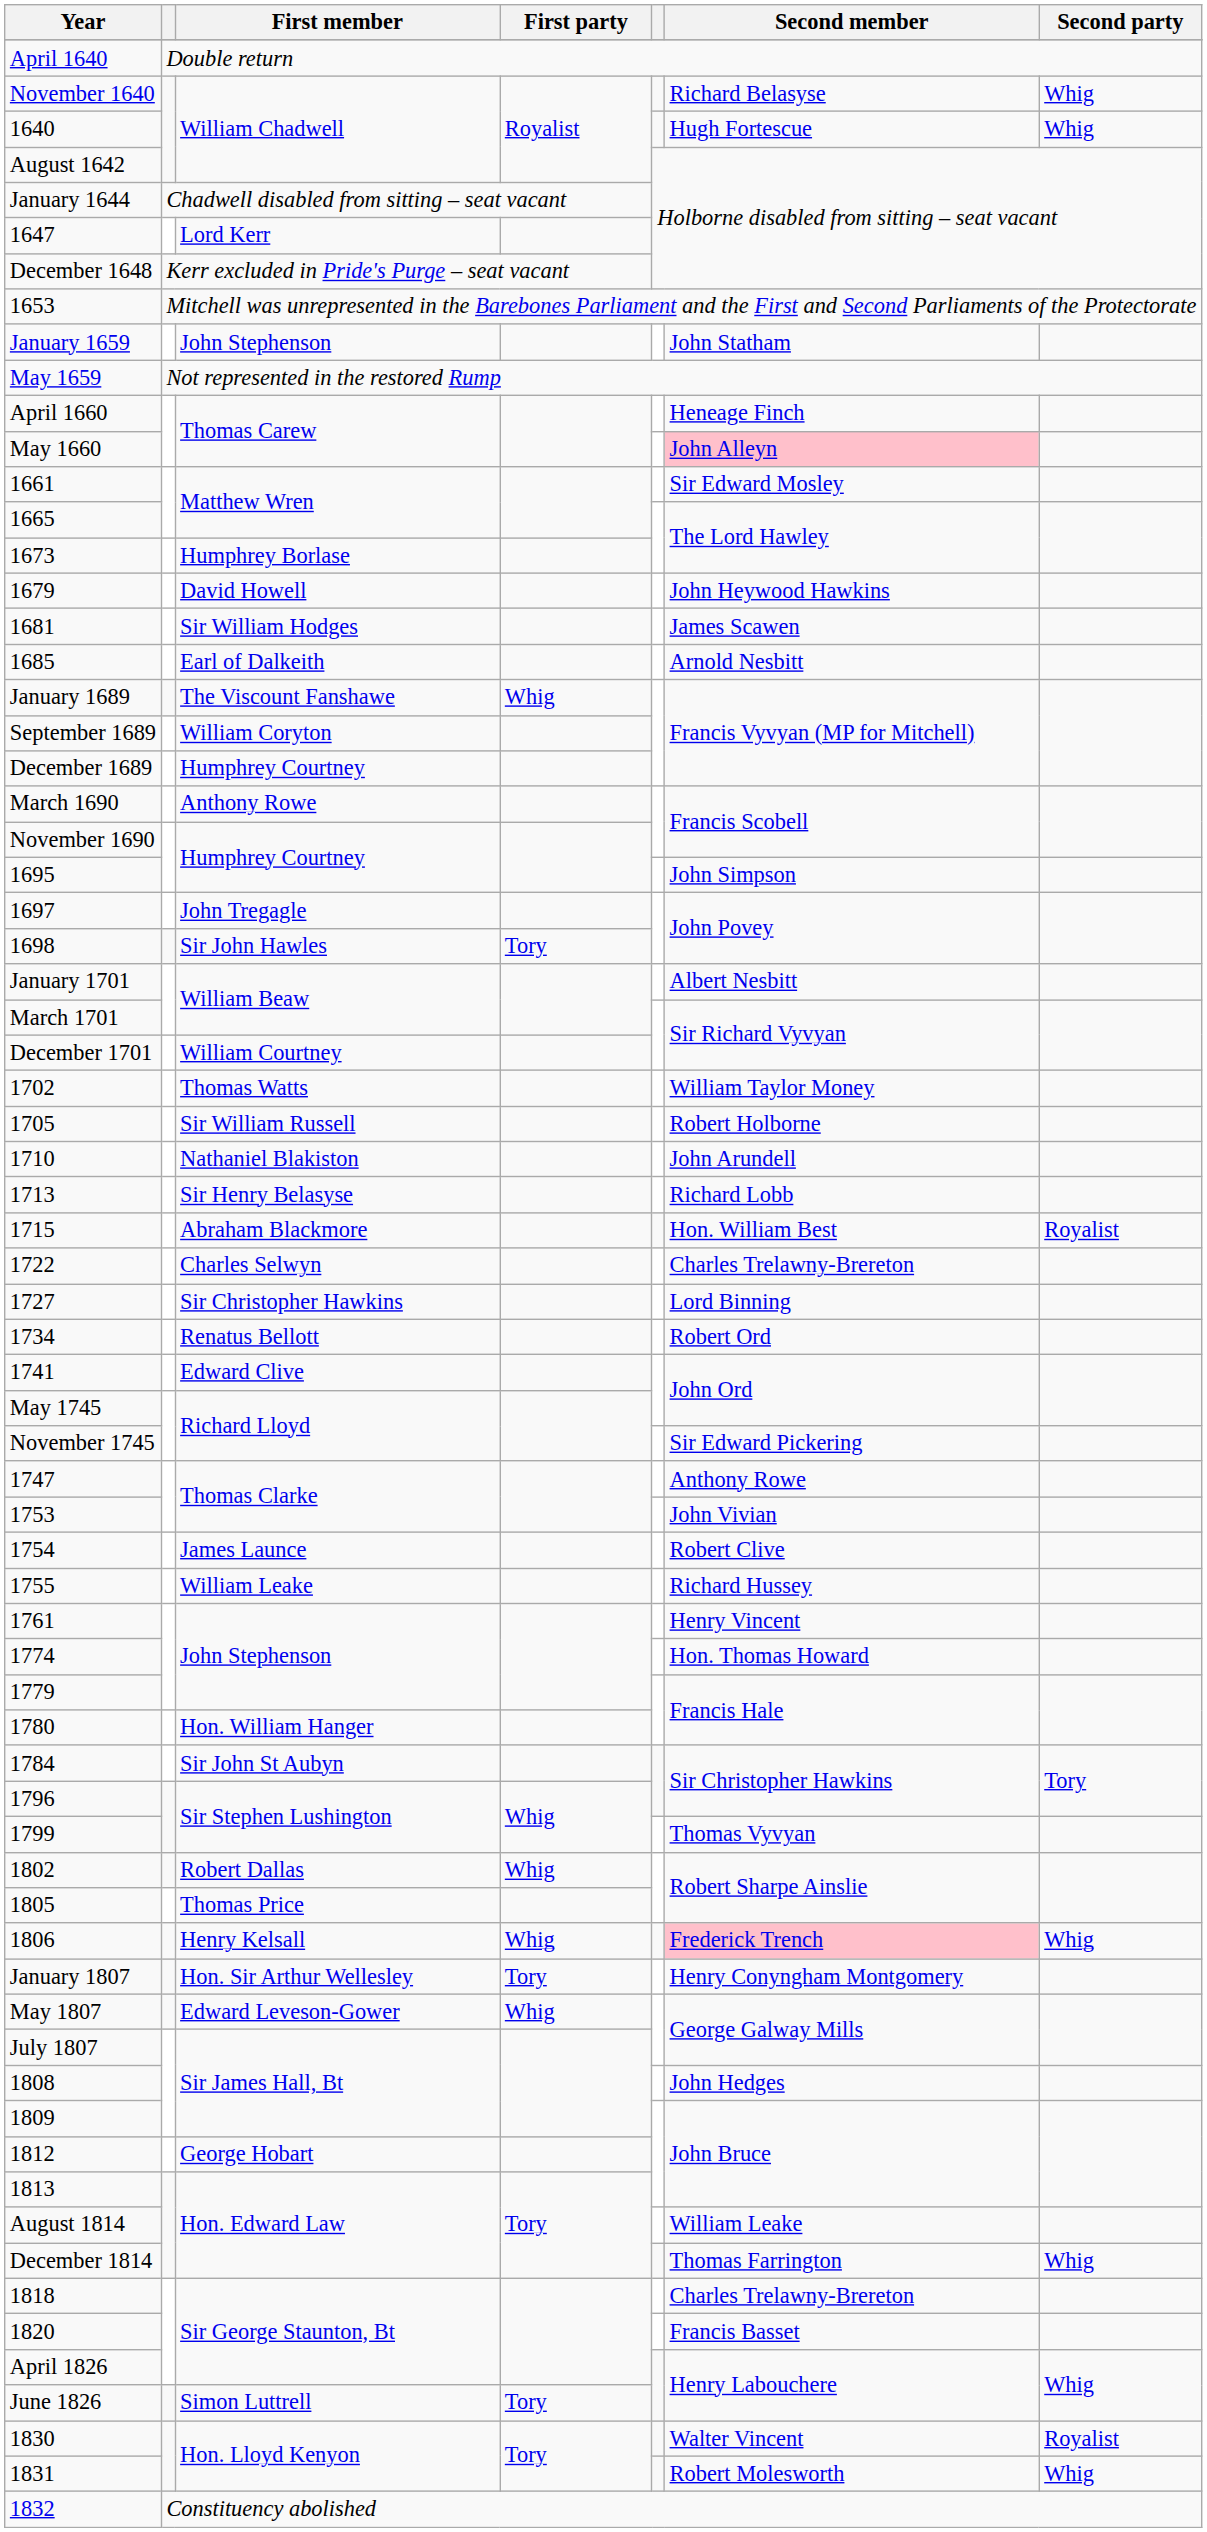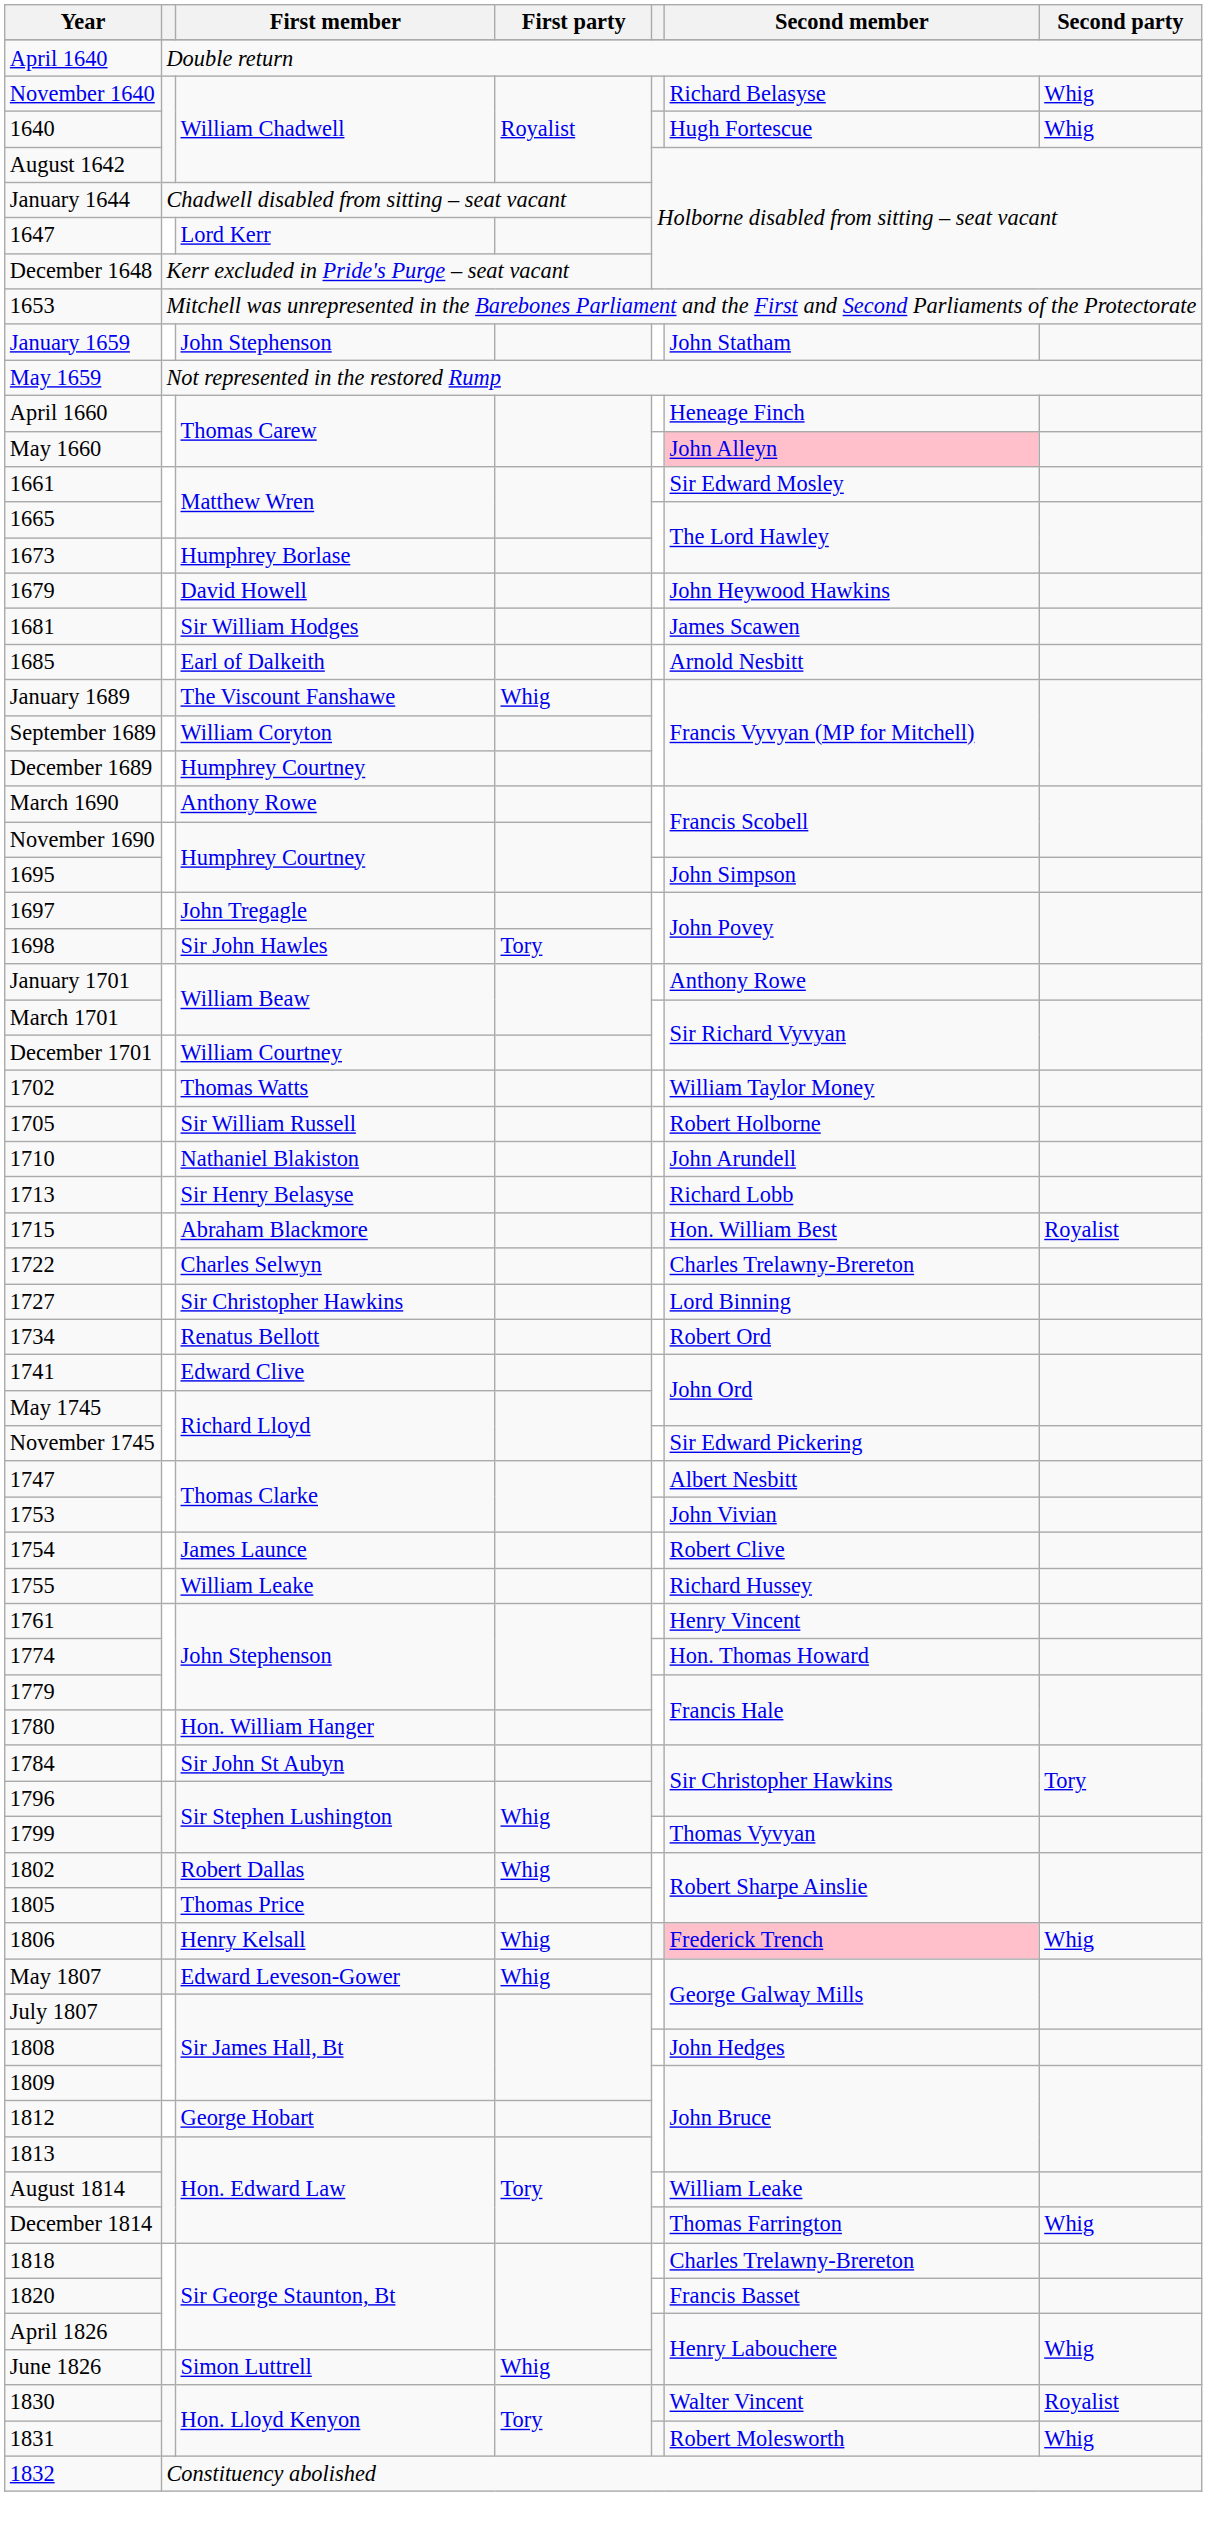(733, 981) Albert Nesbitt -> (738, 981) Anthony Rowe
(738, 1478) Anthony Rowe -> (733, 1478) Albert Nesbitt
- row: (70, 1976)
(526, 2402) Tory -> (525, 2366) Whig
